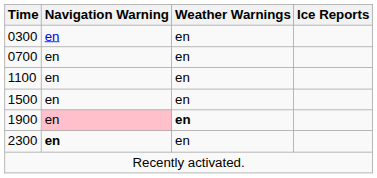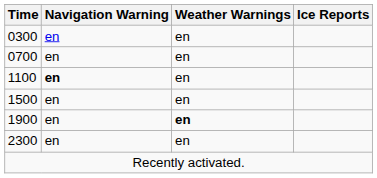(52, 78) normal -> (52, 78) bold
(52, 120) pink background -> (52, 120) no background
(52, 141) bold -> (52, 141) normal
